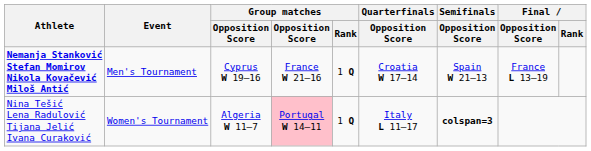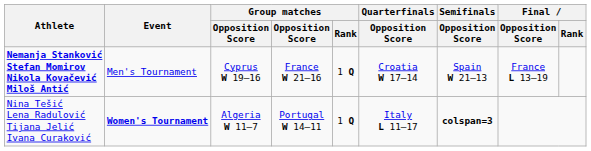(158, 121) normal -> (158, 121) bold
(302, 121) pink background -> (302, 121) no background
